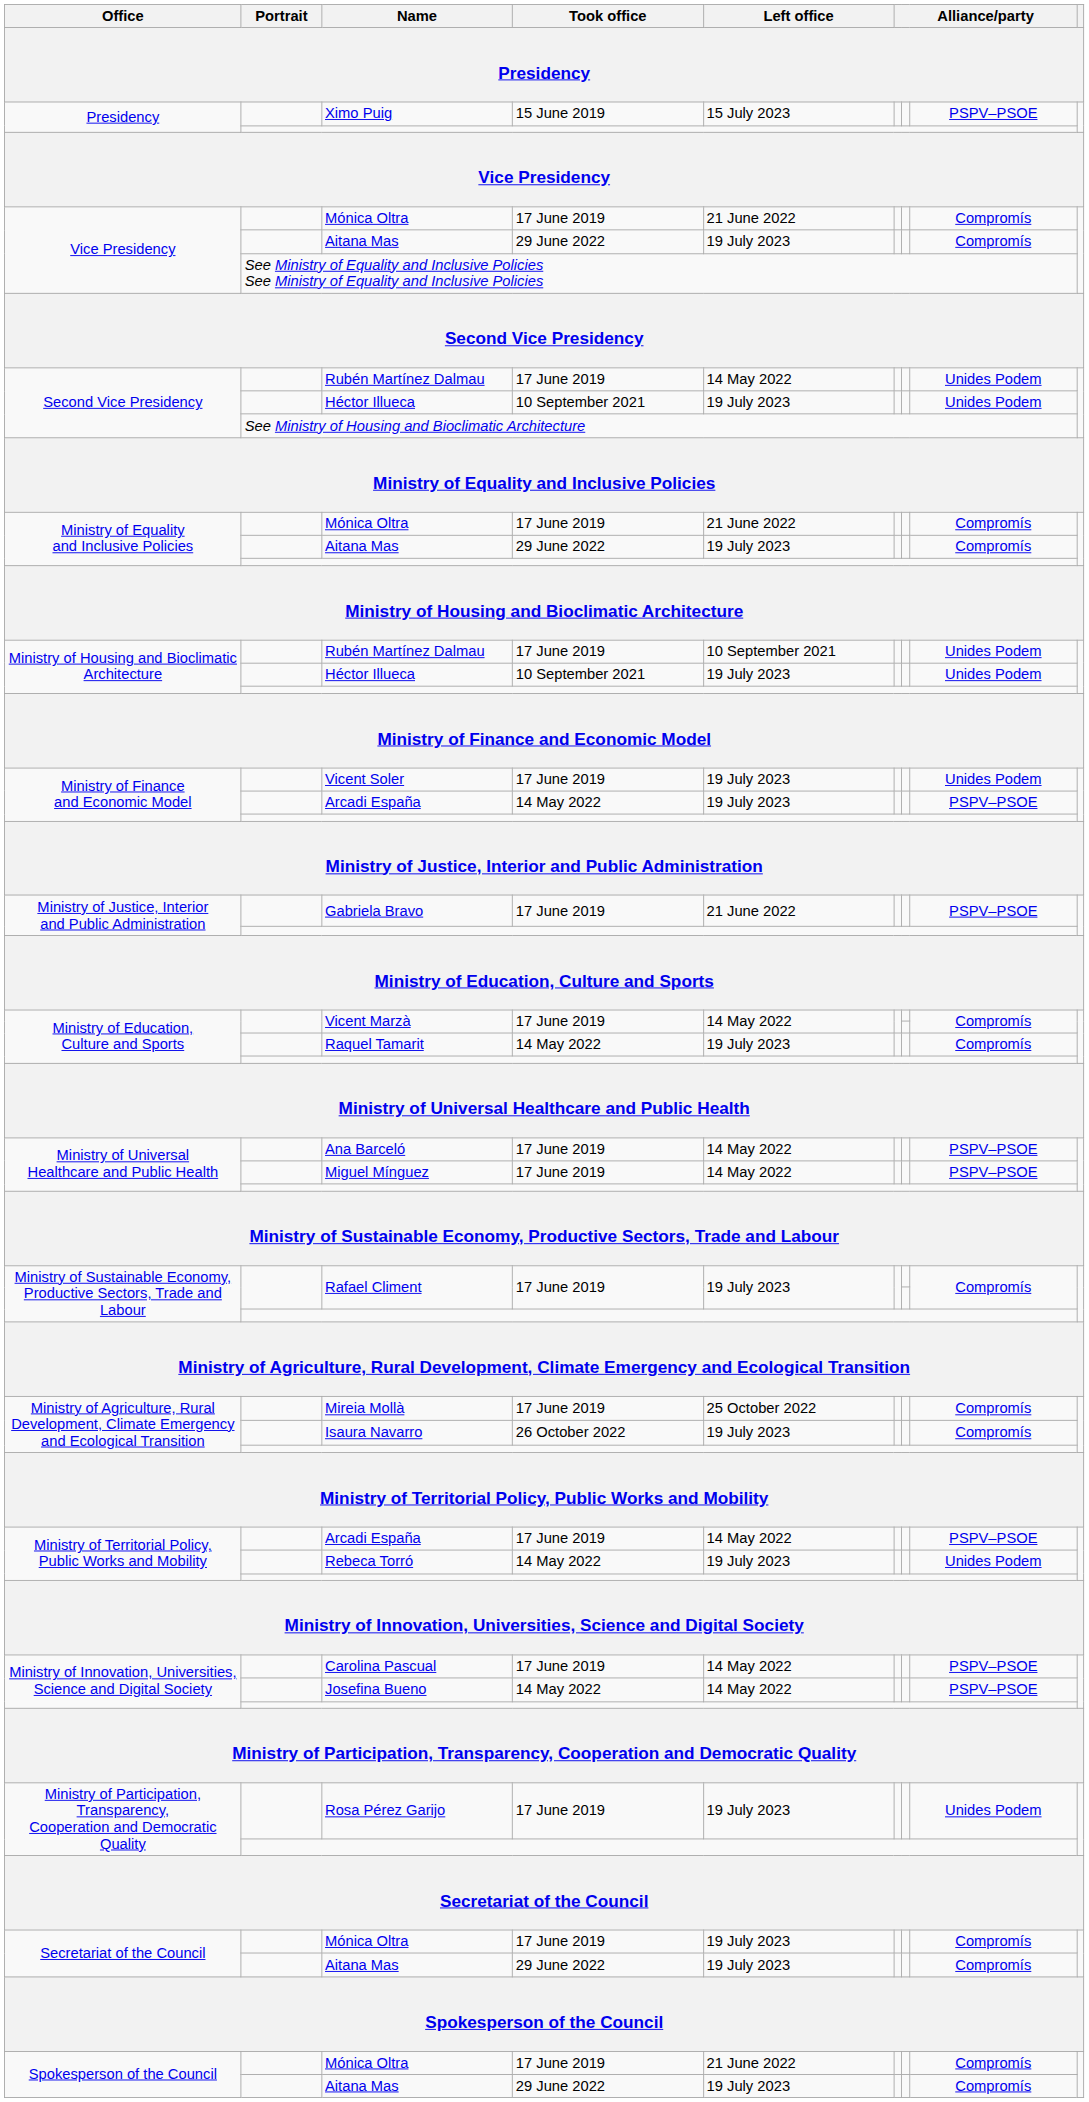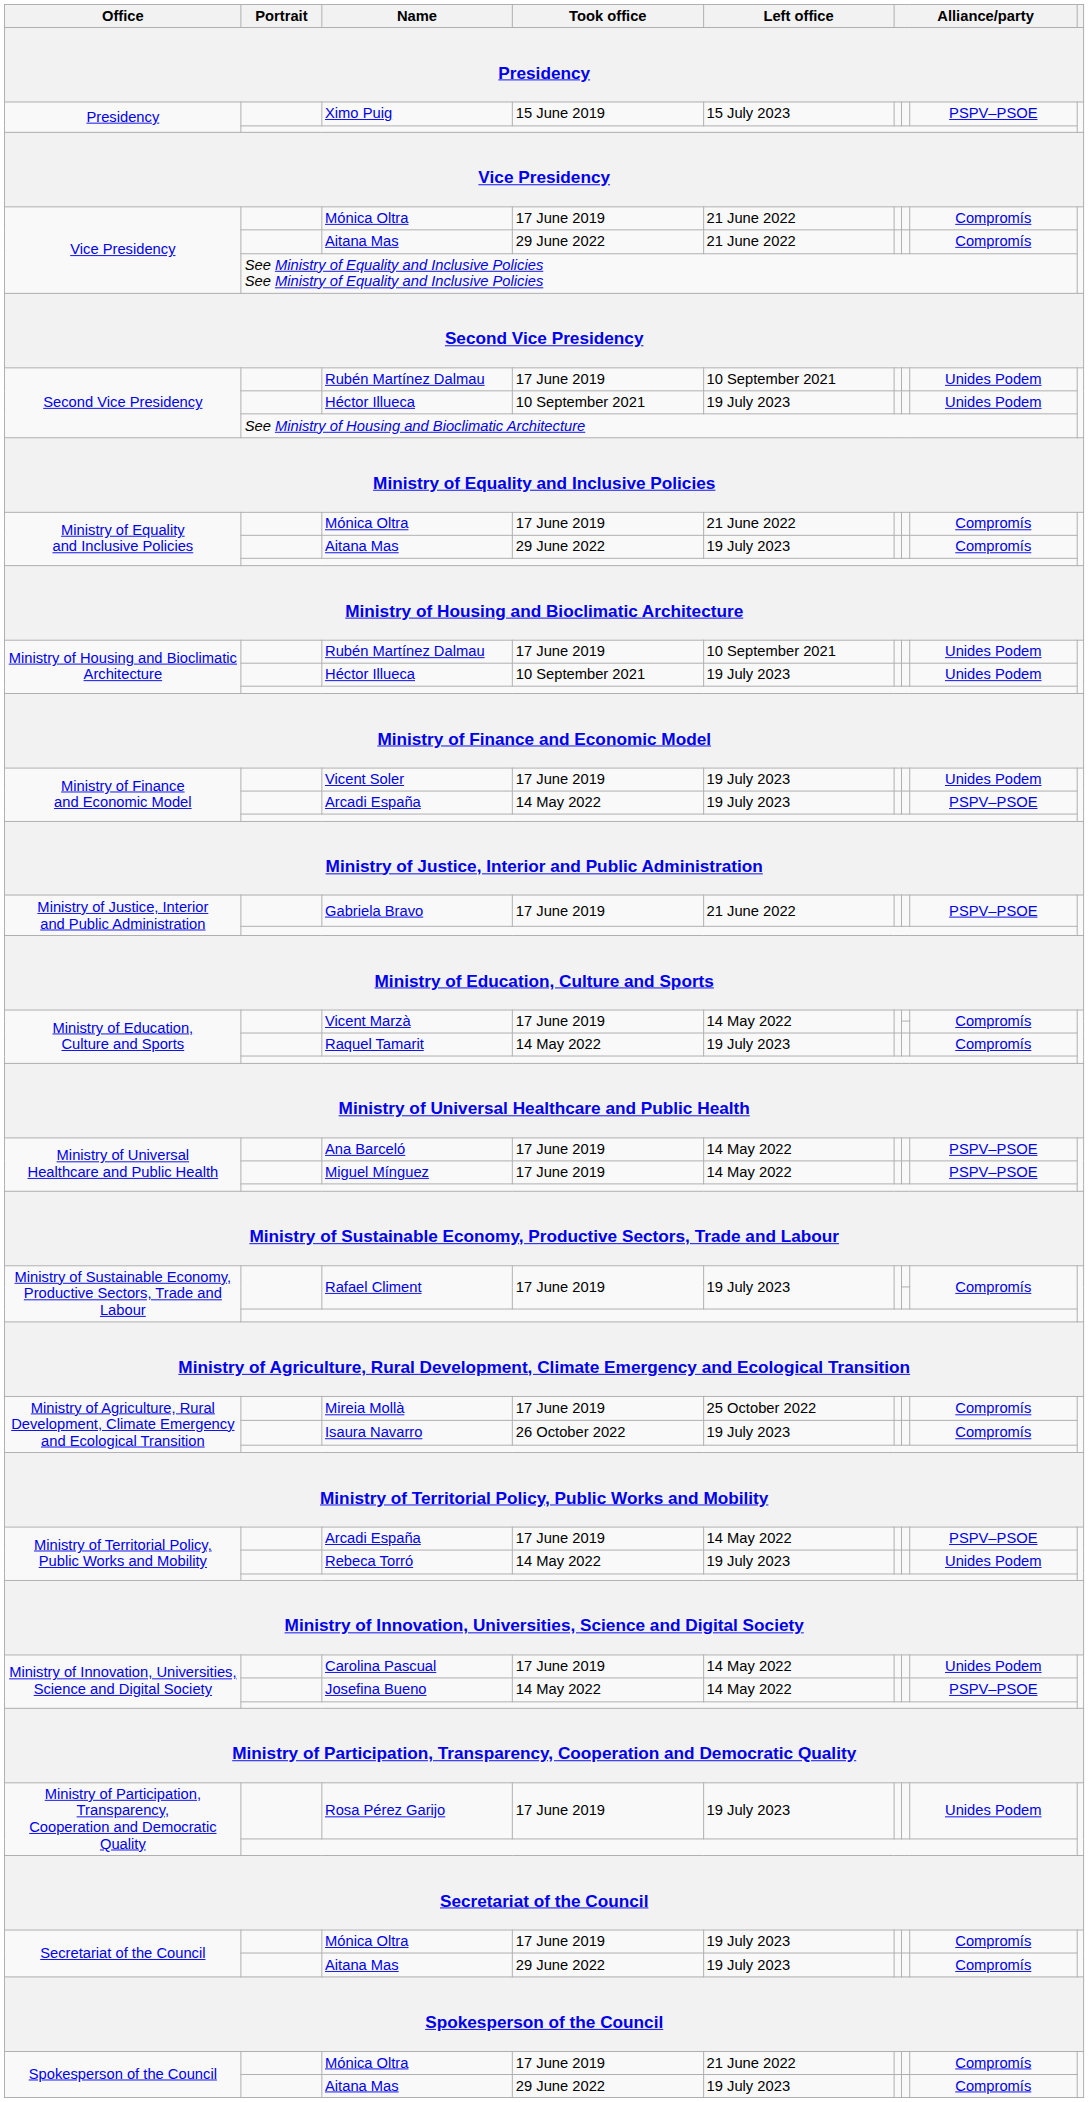(748, 241) 19 July 2023 -> (751, 241) 21 June 2022
(749, 379) 14 May 2022 -> (771, 379) 10 September 2021
(993, 1666) PSPV–PSOE -> (993, 1666) Unides Podem
